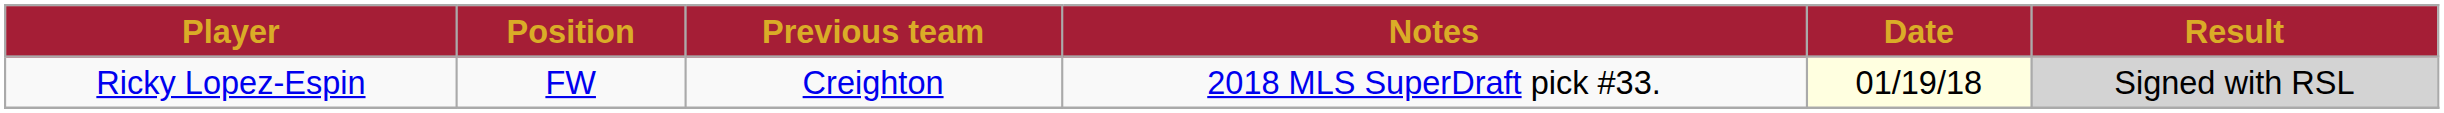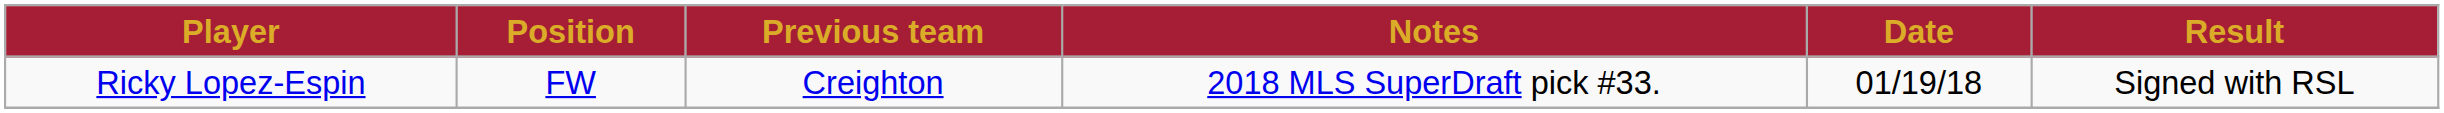(1919, 82) lightyellow background -> (1919, 82) no background
(2234, 82) lightgrey background -> (2234, 82) no background
